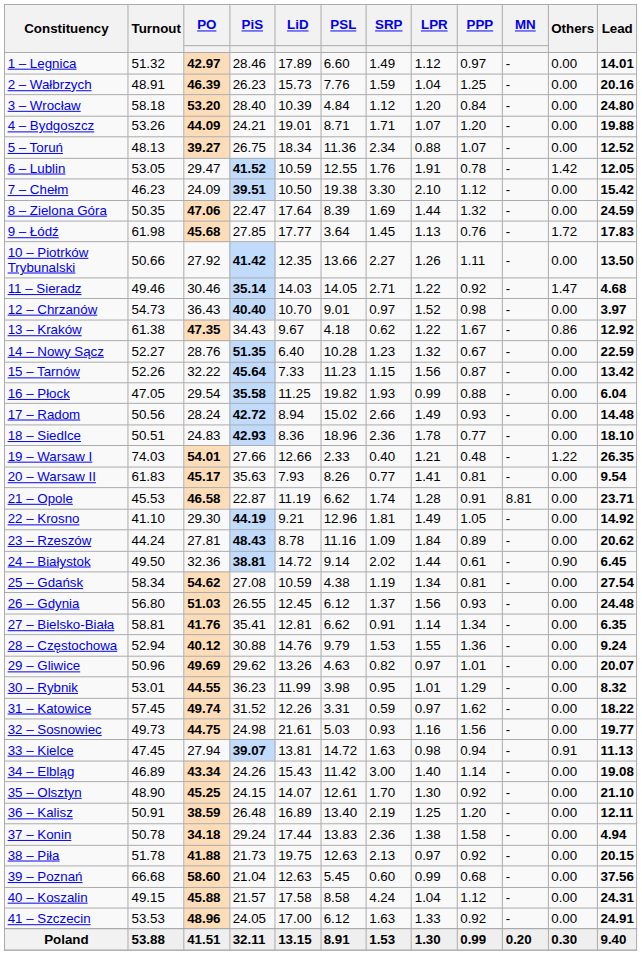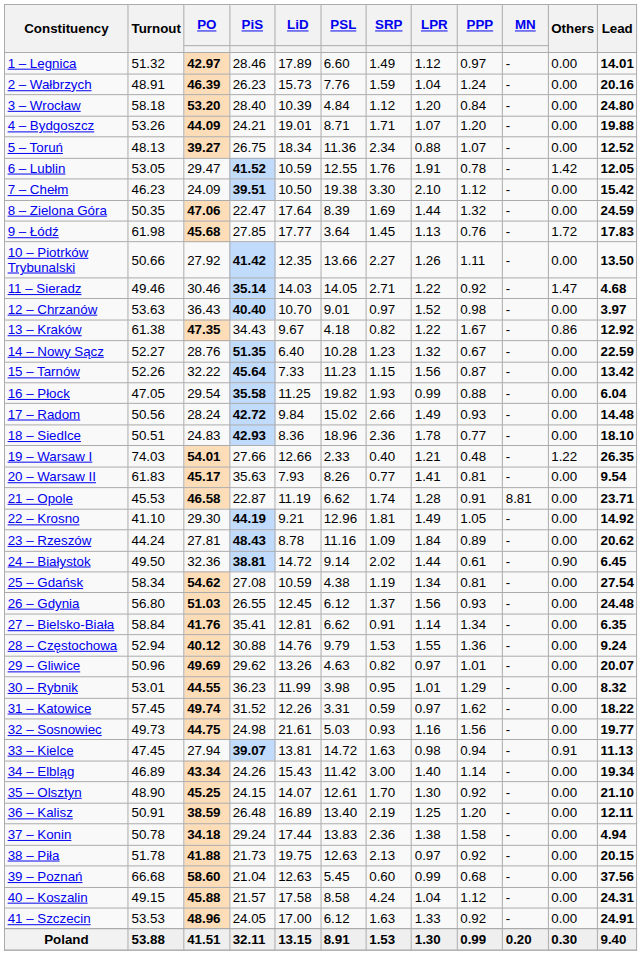(473, 84) 1.25 -> (473, 84) 1.24
(148, 309) 54.73 -> (148, 309) 53.63
(382, 330) 0.62 -> (382, 330) 0.82
(291, 414) 8.94 -> (291, 414) 9.84
(148, 624) 58.81 -> (148, 624) 58.84
(617, 771) 19.08 -> (617, 771) 19.34
